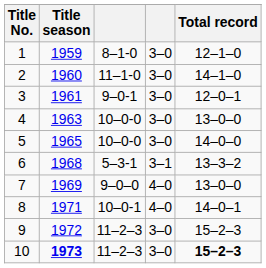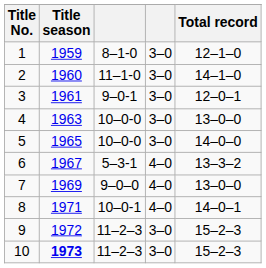(66, 163) 1968 -> (66, 163) 1967
(160, 163) 3–1 -> (160, 163) 4–0
(218, 251) bold -> (218, 251) normal
